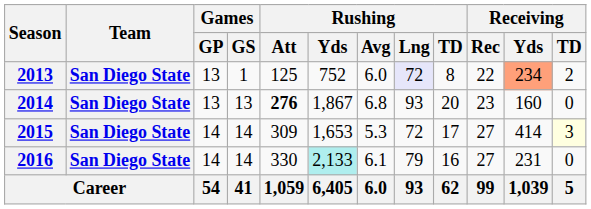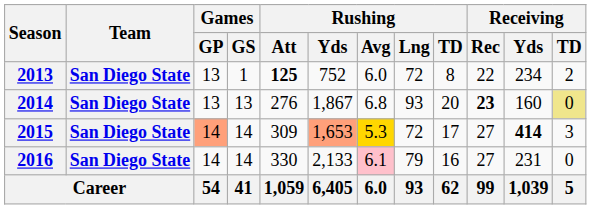(284, 75) normal -> (284, 75) bold
(414, 75) lavender background -> (414, 75) no background
(528, 75) lightsalmon background -> (528, 75) no background
(284, 103) bold -> (284, 103) normal
(485, 103) normal -> (485, 103) bold
(569, 103) no background -> (569, 103) khaki background
(211, 132) no background -> (211, 132) lightsalmon background
(333, 132) no background -> (333, 132) lightsalmon background
(376, 132) no background -> (376, 132) gold background
(528, 132) normal -> (528, 132) bold
(569, 132) lightyellow background -> (569, 132) no background
(333, 160) paleturquoise background -> (333, 160) no background
(376, 160) no background -> (376, 160) pink background
